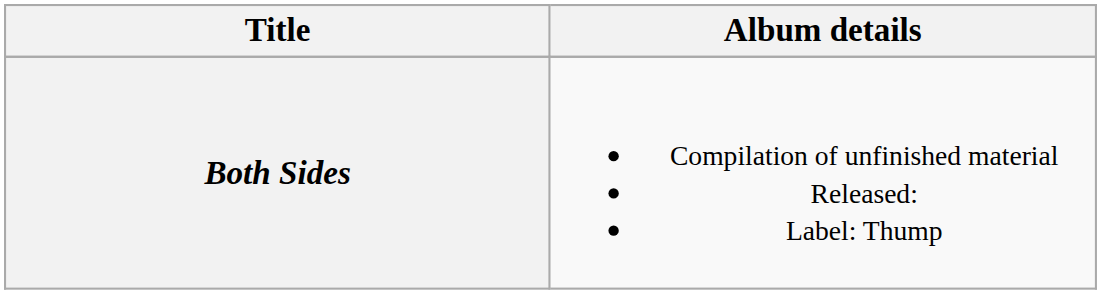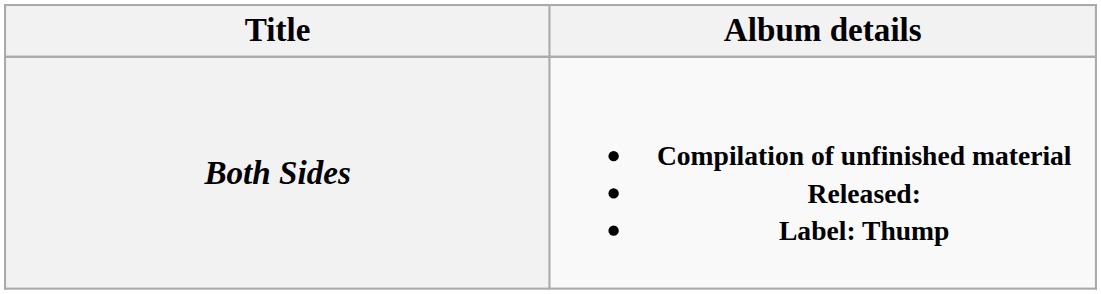(823, 191) normal -> (823, 191) bold
